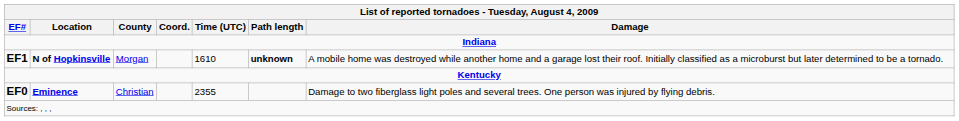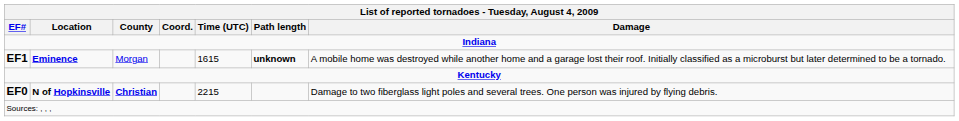(71, 58) N of Hopkinsville -> (55, 58) Eminence
(205, 58) 1610 -> (208, 58) 1615
(55, 91) Eminence -> (71, 91) N of Hopkinsville
(135, 91) normal -> (136, 91) bold
(205, 91) 2355 -> (208, 91) 2215
